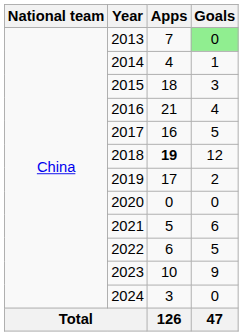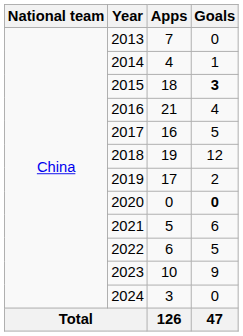(215, 39) lightgreen background -> (215, 39) no background
(215, 86) normal -> (215, 86) bold
(169, 156) bold -> (169, 156) normal
(215, 202) normal -> (215, 202) bold
